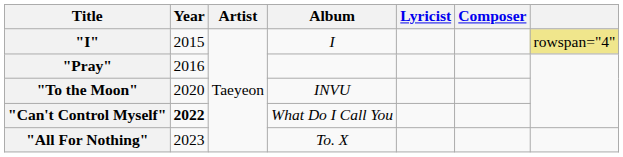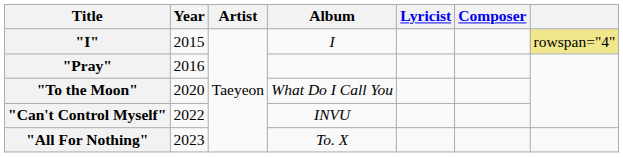(332, 90) INVU -> (332, 90) What Do I Call You
(189, 115) bold -> (189, 115) normal
(332, 115) What Do I Call You -> (332, 115) INVU
